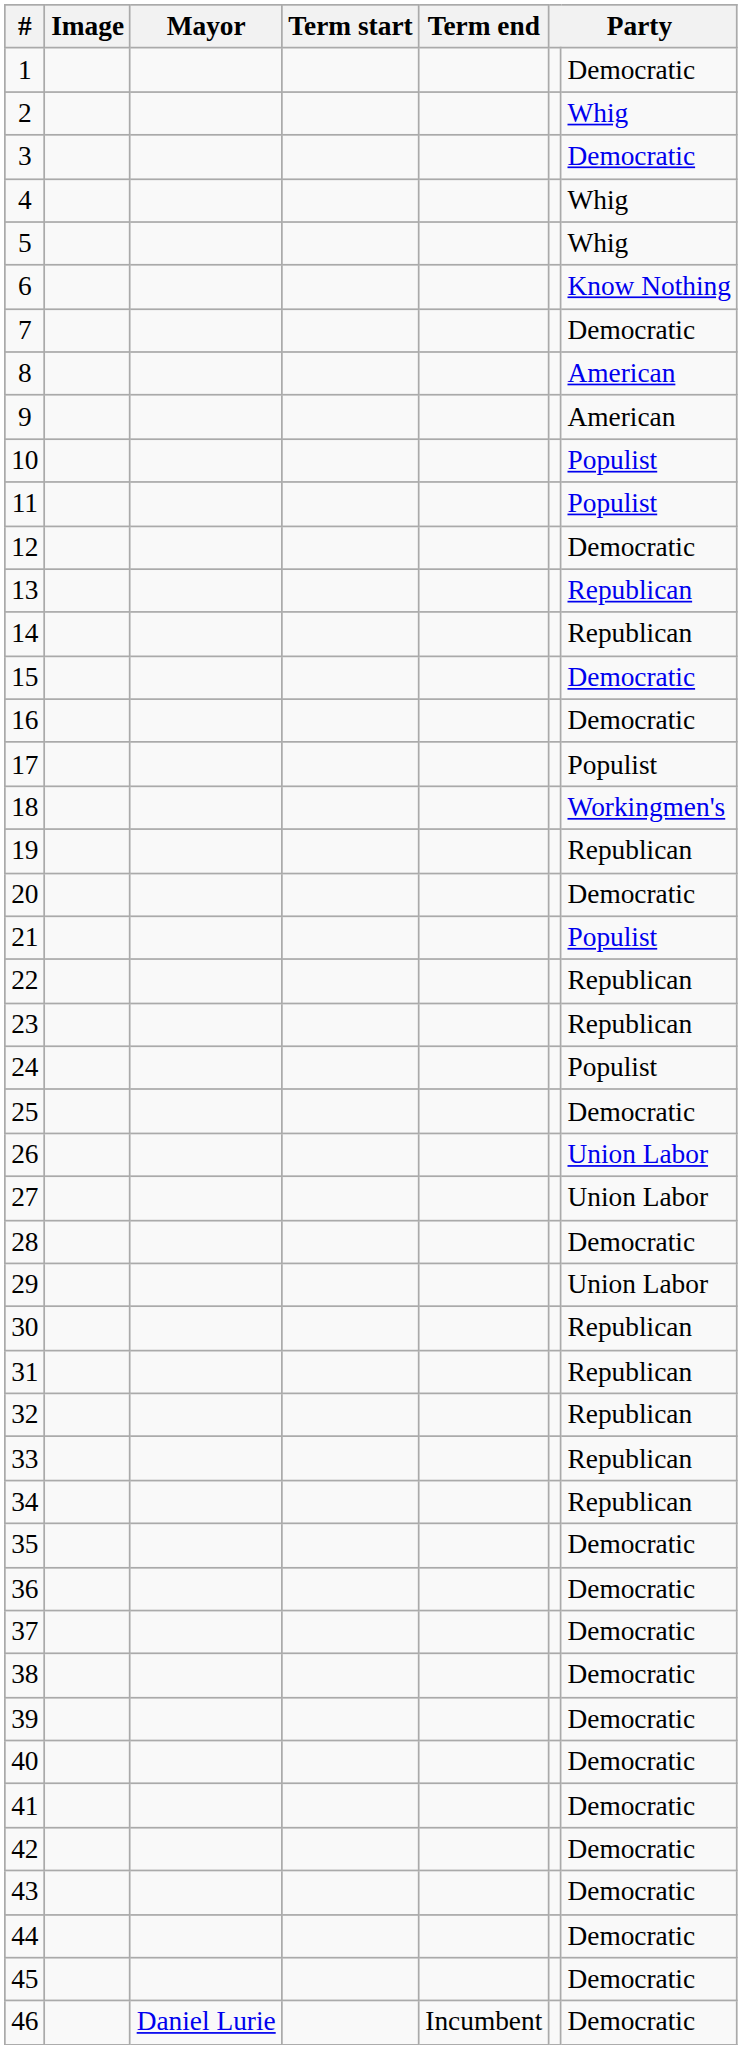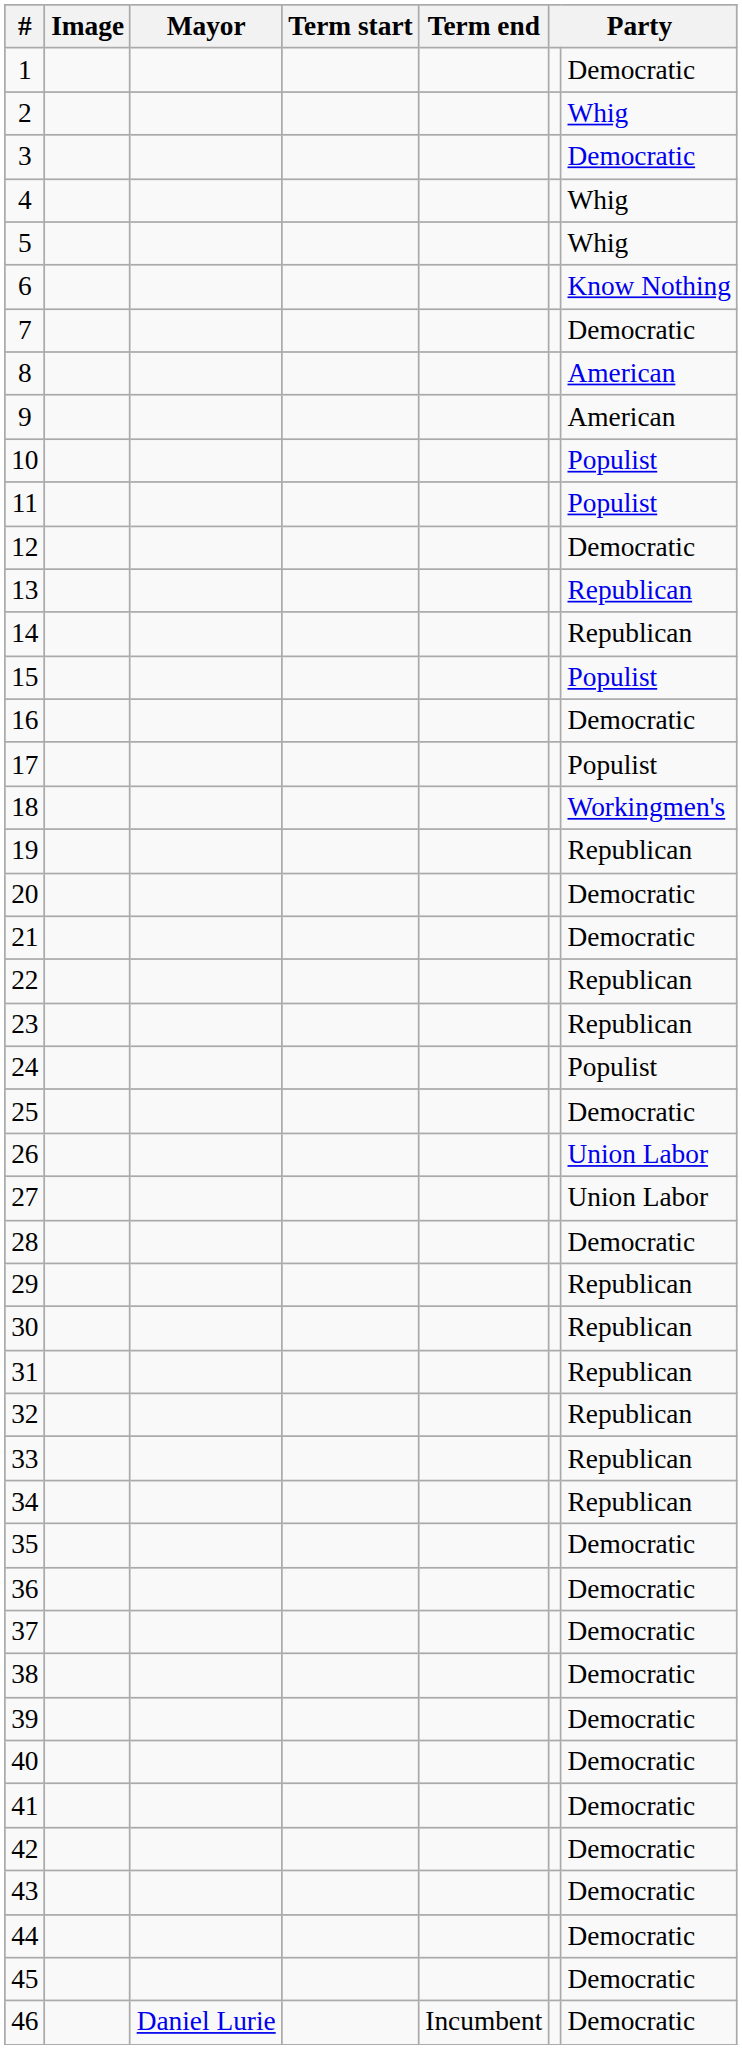(631, 677) Democratic -> (612, 677) Populist
(612, 937) Populist -> (631, 937) Democratic
(638, 1284) Union Labor -> (630, 1284) Republican
